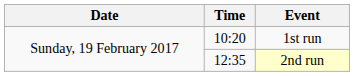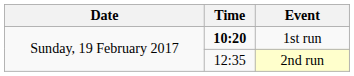(230, 37) normal -> (230, 37) bold
